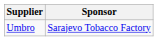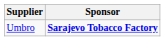(99, 28) normal -> (103, 28) bold
